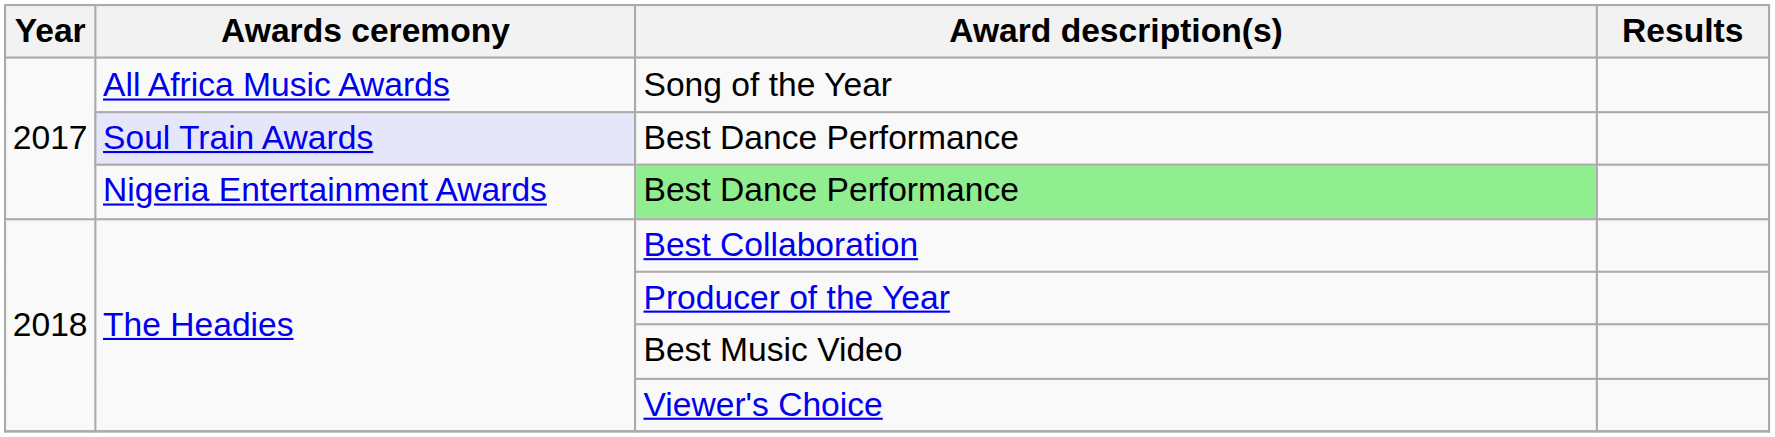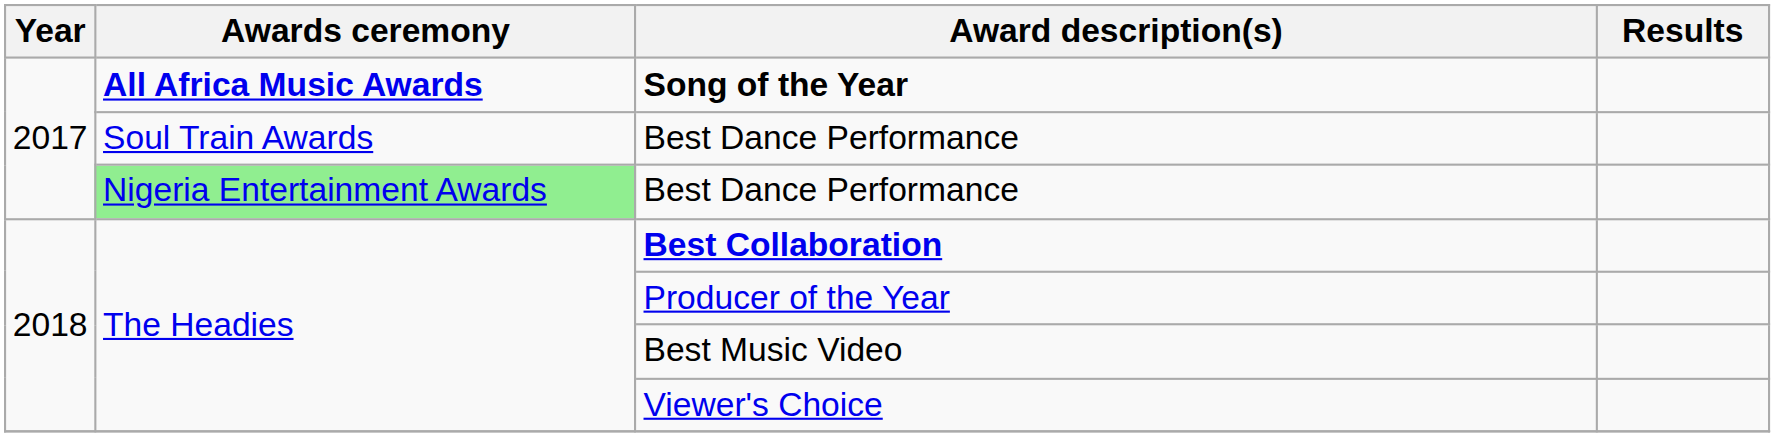(276, 84) normal -> (293, 84) bold
(768, 84) normal -> (776, 84) bold
(238, 137) lavender background -> (238, 137) no background
(325, 191) no background -> (325, 191) lightgreen background
(831, 191) lightgreen background -> (831, 191) no background
(781, 244) normal -> (793, 244) bold
